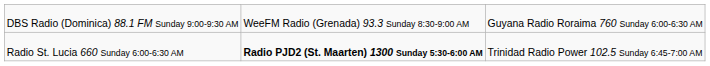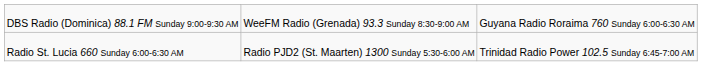(363, 52) bold -> (359, 52) normal
